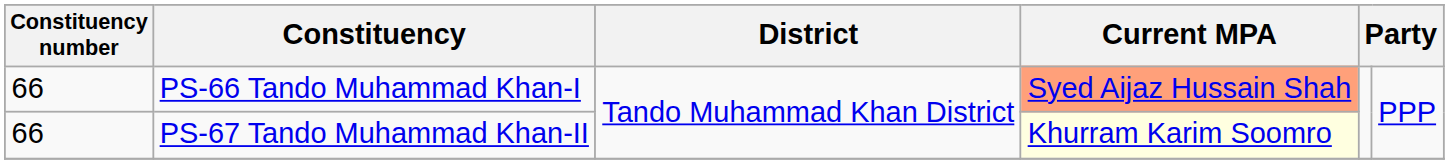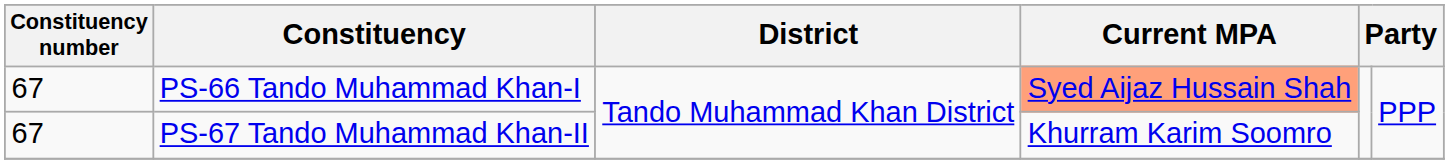(28, 88) 66 -> (28, 88) 67
(28, 134) 66 -> (28, 134) 67
(1180, 134) lightyellow background -> (1180, 134) no background
